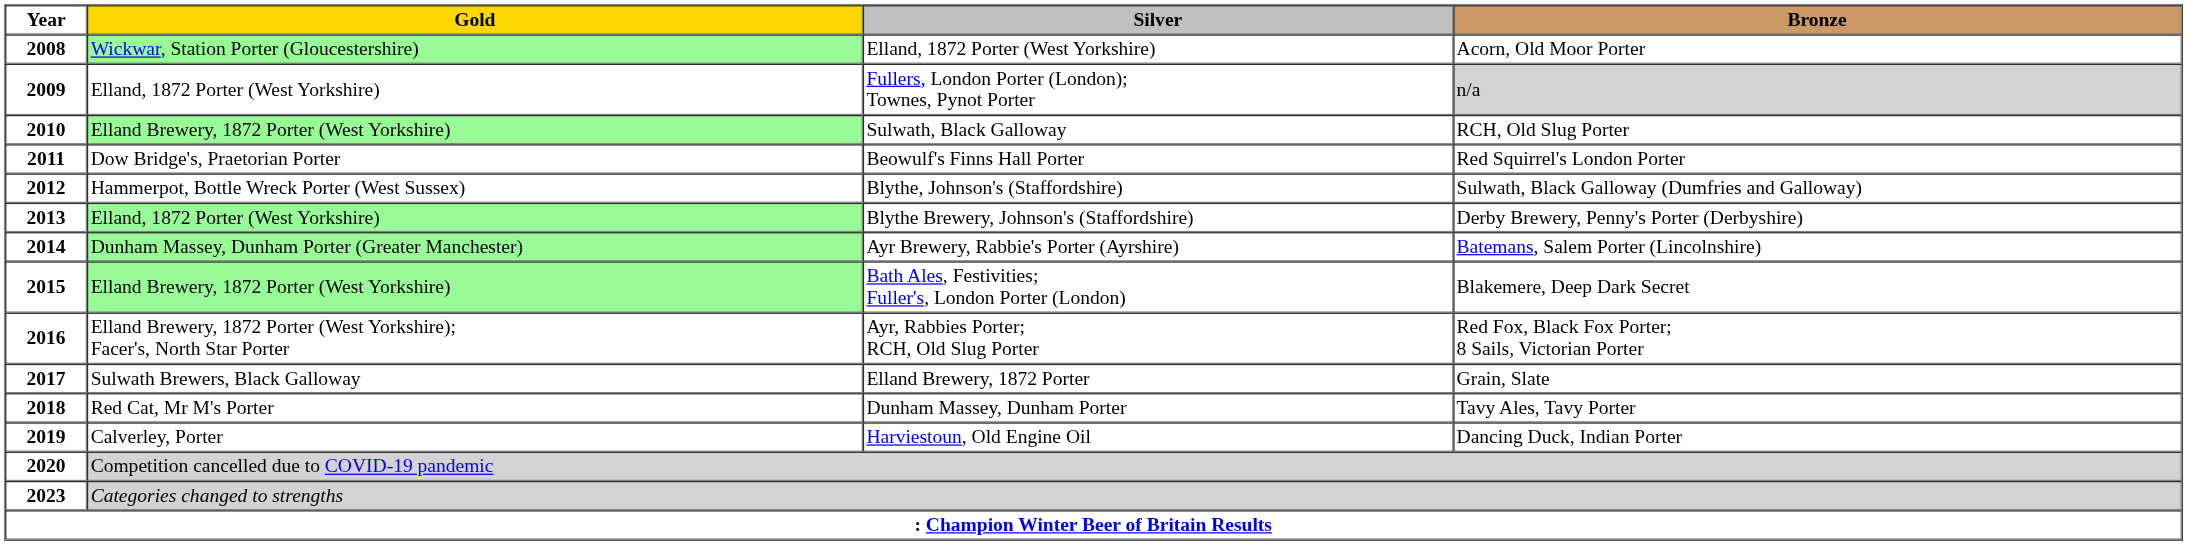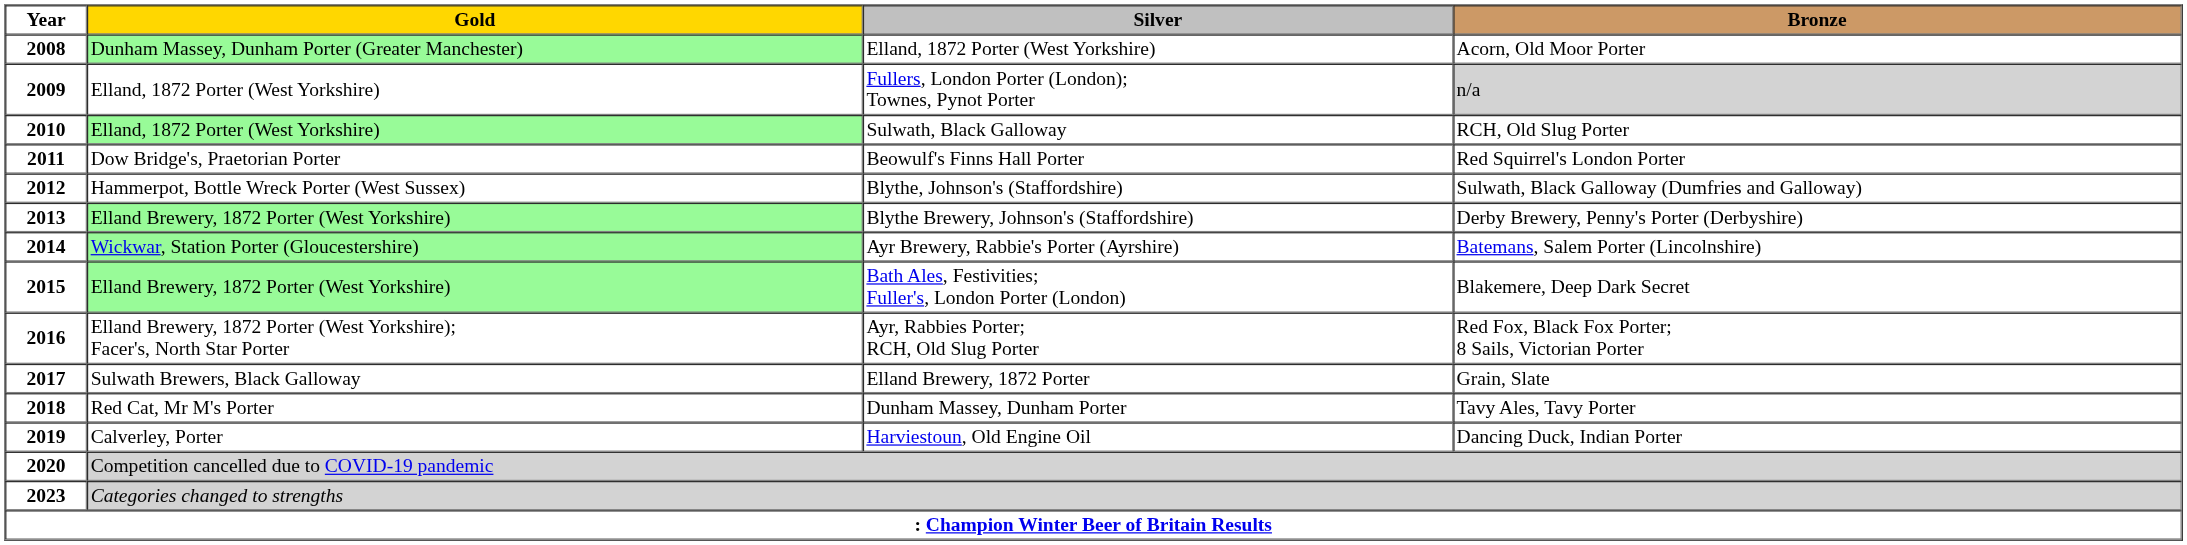(255, 49) Wickwar, Station Porter (Gloucestershire) -> (307, 49) Dunham Massey, Dunham Porter (Greater Manchester)
(271, 129) Elland Brewery, 1872 Porter (West Yorkshire) -> (235, 129) Elland, 1872 Porter (West Yorkshire)
(235, 217) Elland, 1872 Porter (West Yorkshire) -> (271, 217) Elland Brewery, 1872 Porter (West Yorkshire)
(307, 246) Dunham Massey, Dunham Porter (Greater Manchester) -> (255, 246) Wickwar, Station Porter (Gloucestershire)
